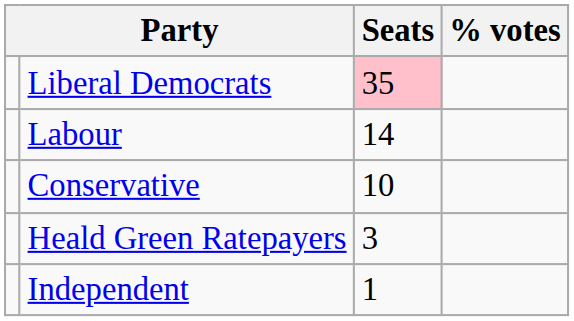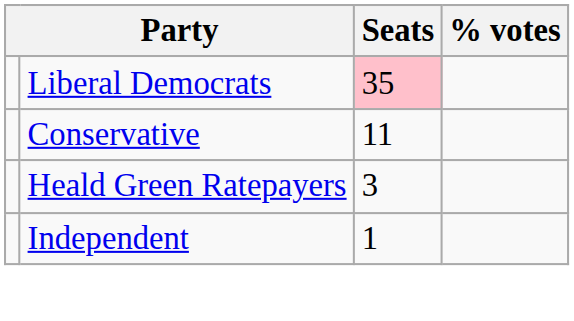- row: (75, 133)
(378, 185) 10 -> (377, 133) 11
